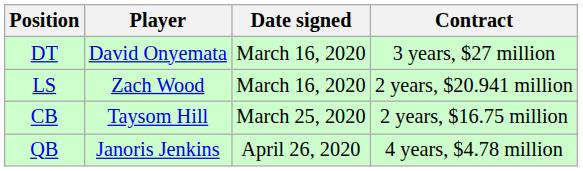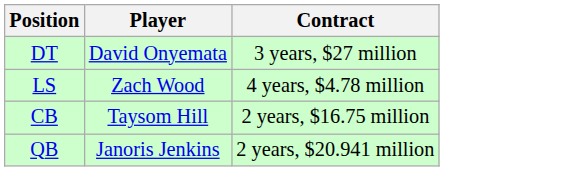- column: (301, 20)
(474, 85) 2 years, $20.941 million -> (335, 85) 4 years, $4.78 million
(474, 149) 4 years, $4.78 million -> (335, 149) 2 years, $20.941 million
